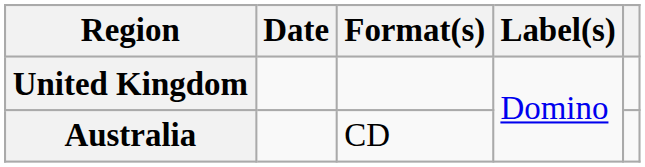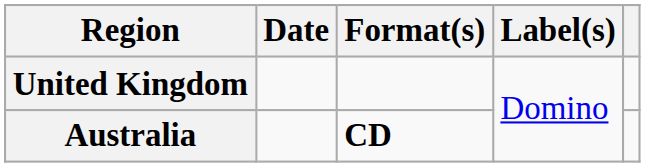(367, 135) normal -> (368, 135) bold
